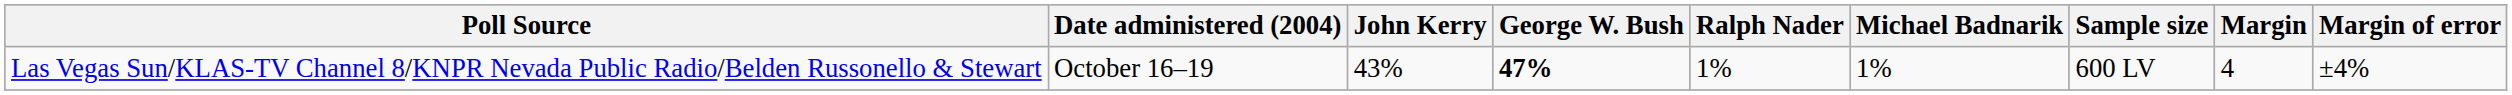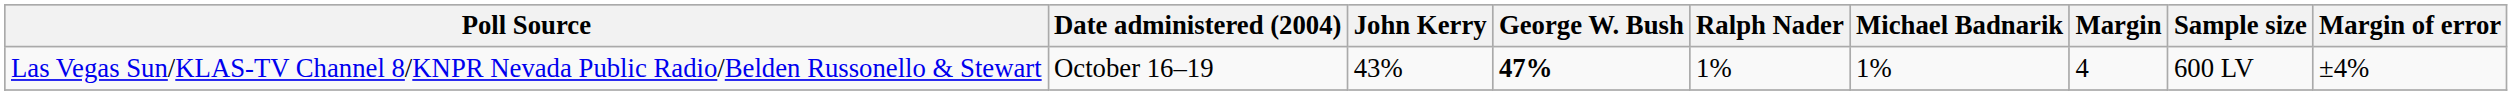columns swapped: (2264, 25) <-> (2142, 25)
